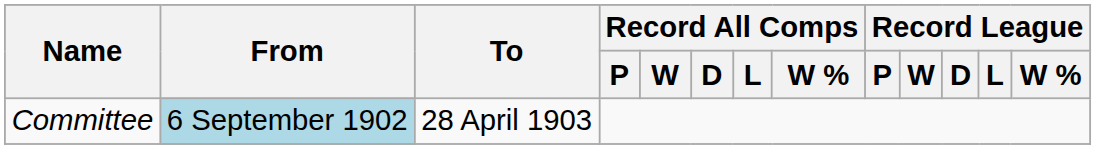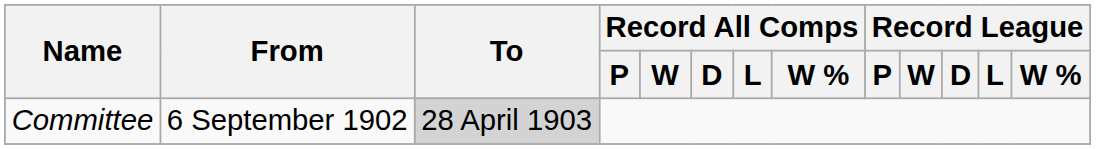(287, 120) lightblue background -> (287, 120) no background
(507, 120) no background -> (507, 120) lightgrey background
